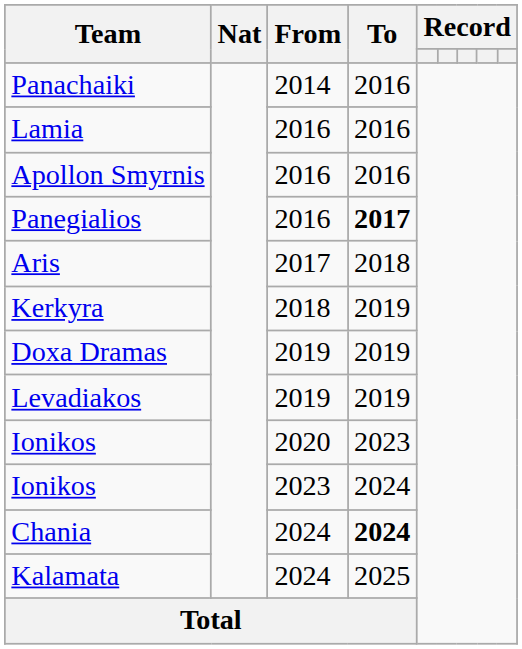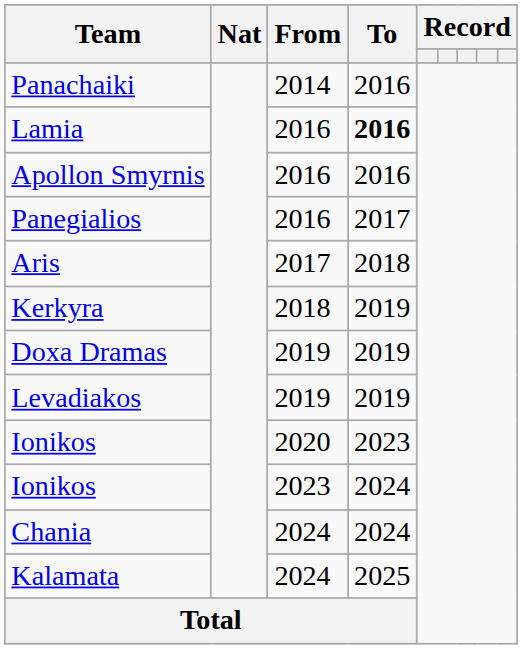(382, 129) normal -> (382, 129) bold
(382, 218) bold -> (382, 218) normal
(382, 531) bold -> (382, 531) normal
